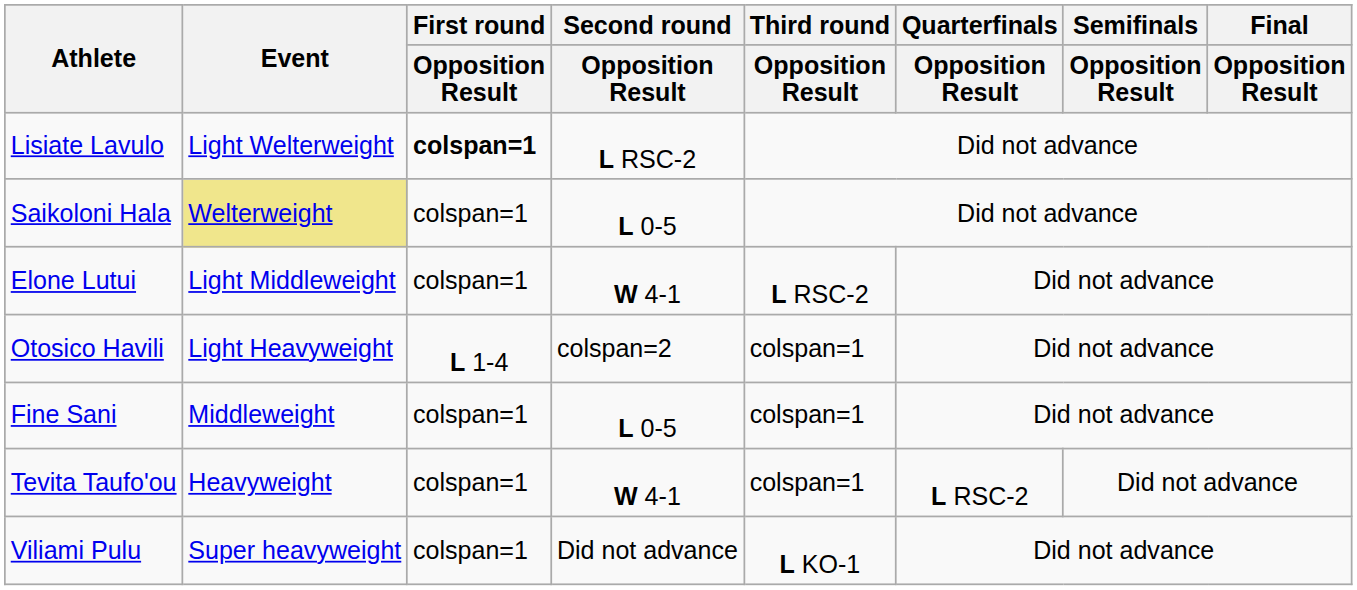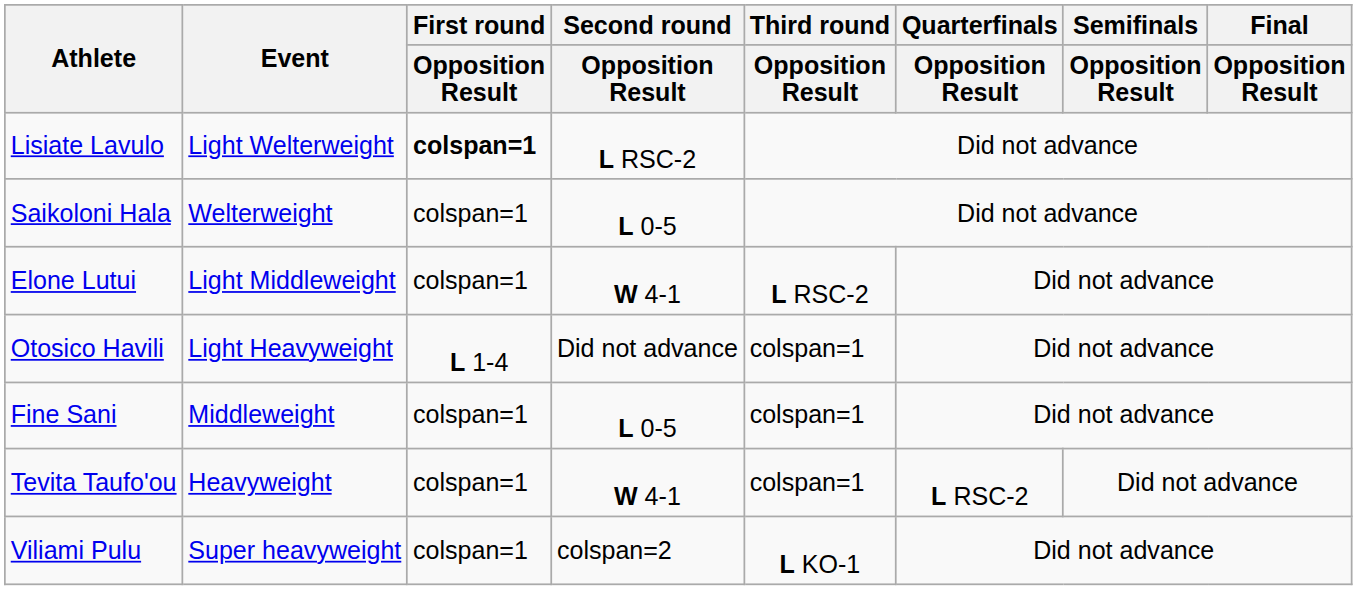(260, 213) khaki background -> (260, 213) no background
(614, 348) colspan=2 -> (647, 348) Did not advance
(647, 551) Did not advance -> (614, 551) colspan=2
